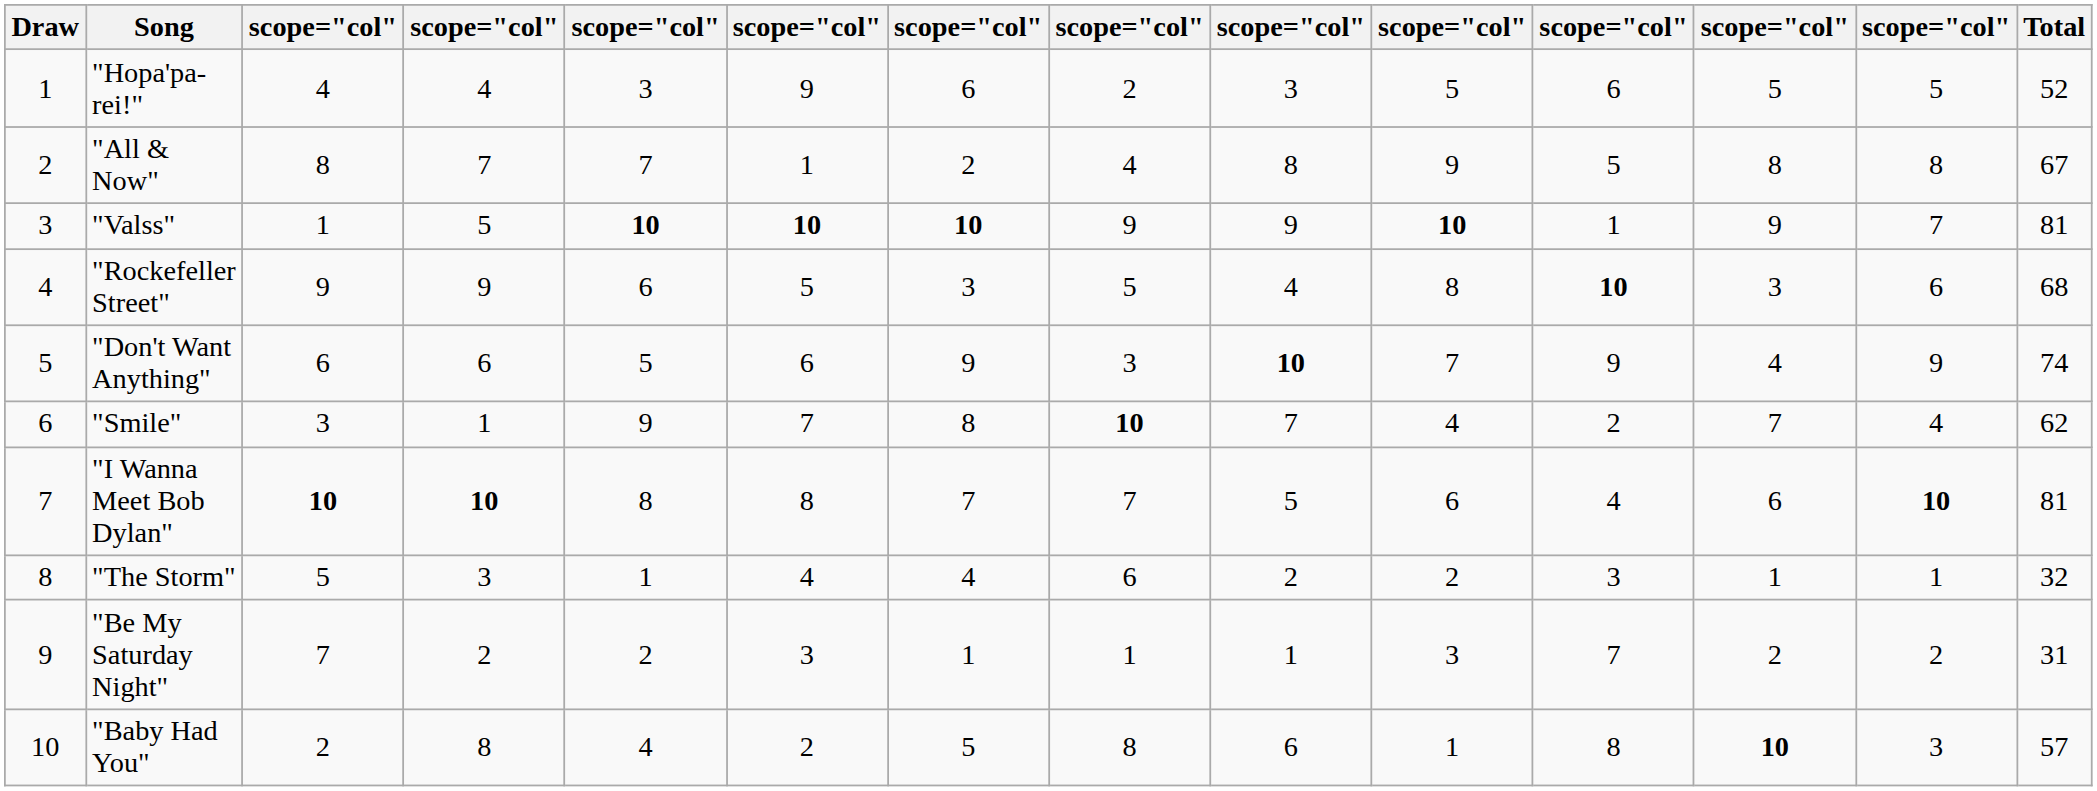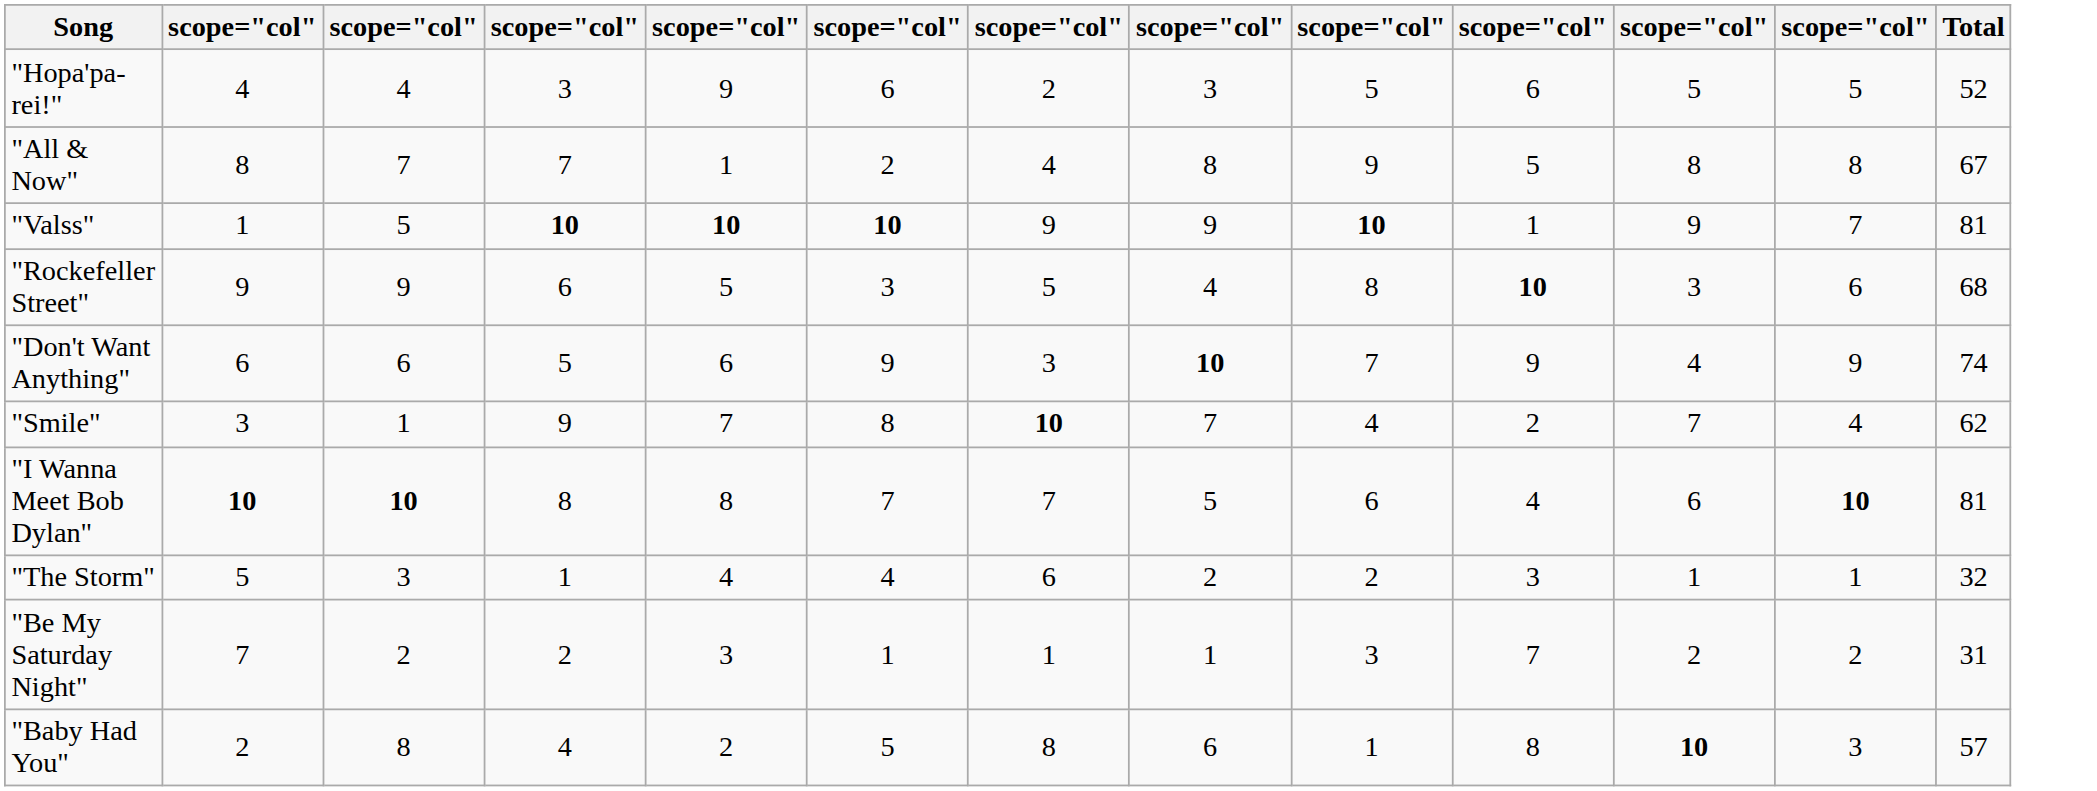- column: (45, 26)
